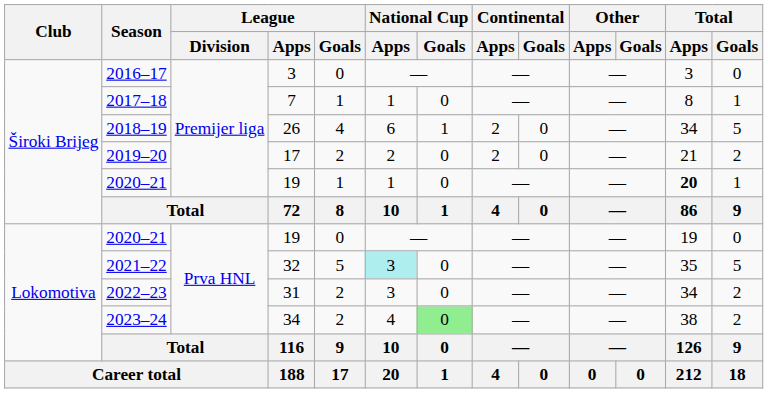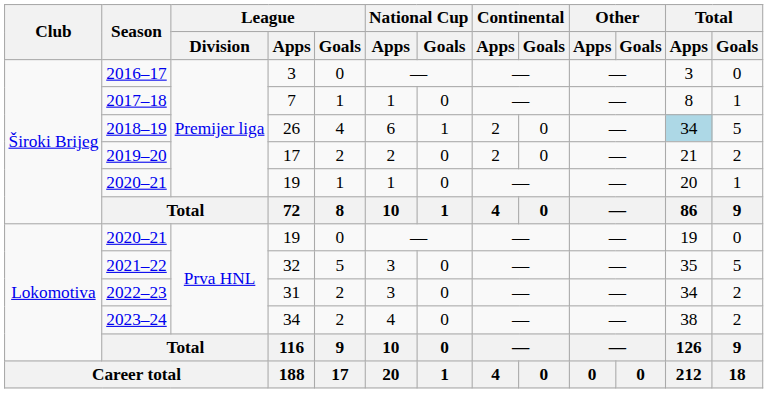(689, 127) no background -> (689, 127) lightblue background
(689, 182) bold -> (689, 182) normal
(391, 264) paleturquoise background -> (391, 264) no background
(444, 319) lightgreen background -> (444, 319) no background
